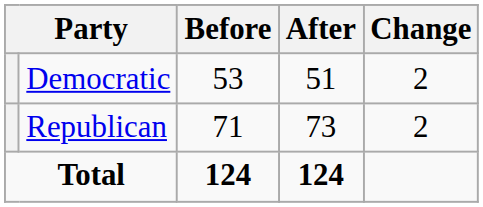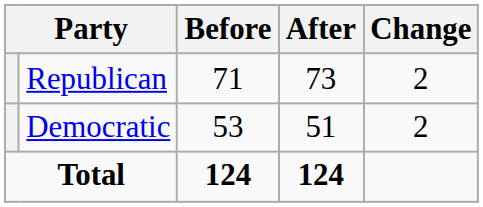rows swapped: (97, 126) <-> (98, 77)
